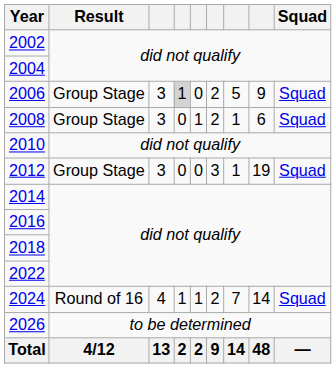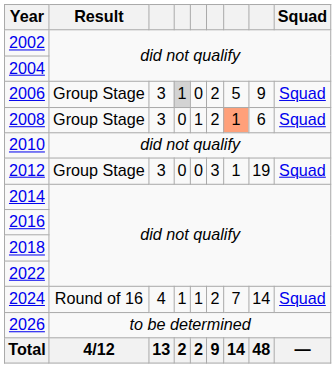(236, 119) no background -> (236, 119) lightsalmon background
